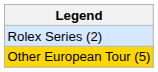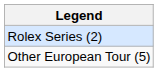(79, 57) gold background -> (79, 57) no background
